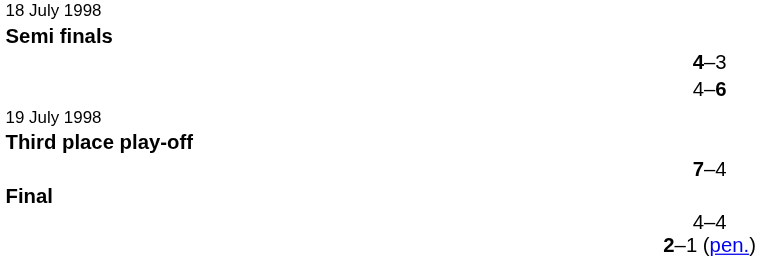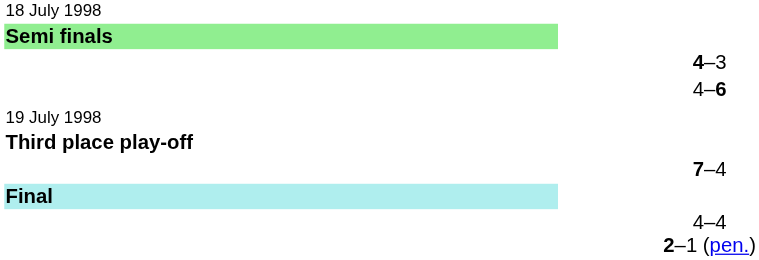(59, 36) no background -> (59, 36) lightgreen background
(29, 196) no background -> (29, 196) paleturquoise background
